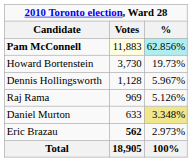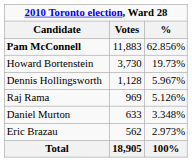(127, 47) lightyellow background -> (127, 47) no background
(166, 47) paleturquoise background -> (166, 47) no background
(169, 115) khaki background -> (169, 115) no background
(134, 132) bold -> (134, 132) normal
